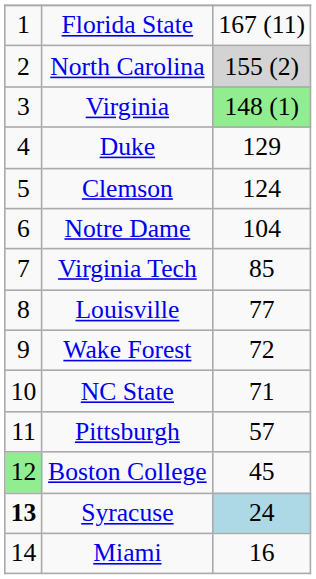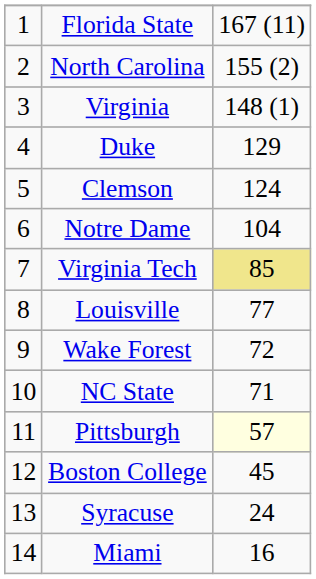(262, 66) lightgrey background -> (262, 66) no background
(262, 106) lightgreen background -> (262, 106) no background
(262, 268) no background -> (262, 268) khaki background
(262, 431) no background -> (262, 431) lightyellow background
(24, 471) lightgreen background -> (24, 471) no background
(24, 512) bold -> (24, 512) normal
(262, 512) lightblue background -> (262, 512) no background
